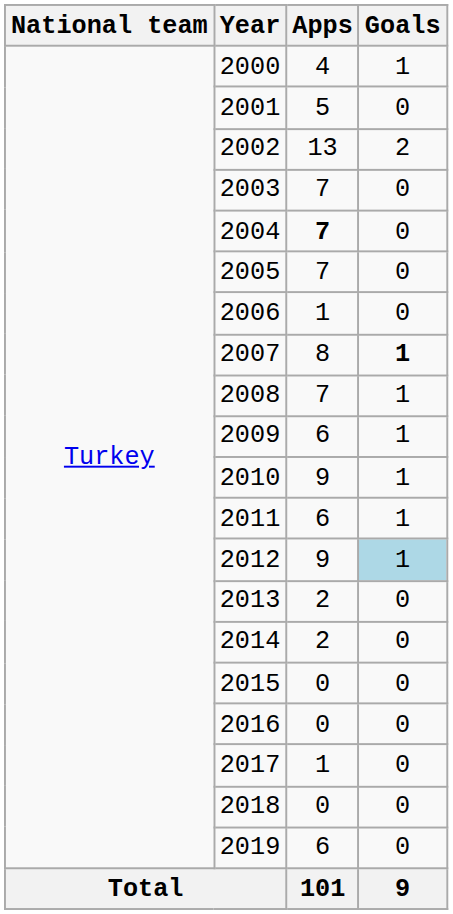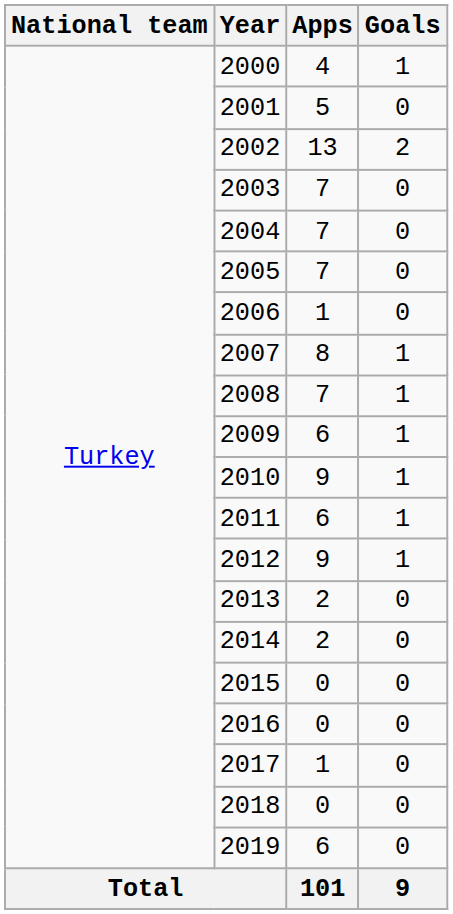(323, 231) bold -> (323, 231) normal
(403, 354) bold -> (403, 354) normal
(403, 560) lightblue background -> (403, 560) no background
